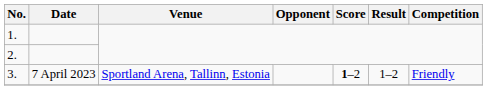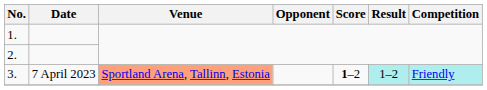(186, 74) no background -> (186, 74) lightsalmon background
(389, 74) no background -> (389, 74) paleturquoise background
(433, 74) no background -> (433, 74) paleturquoise background
